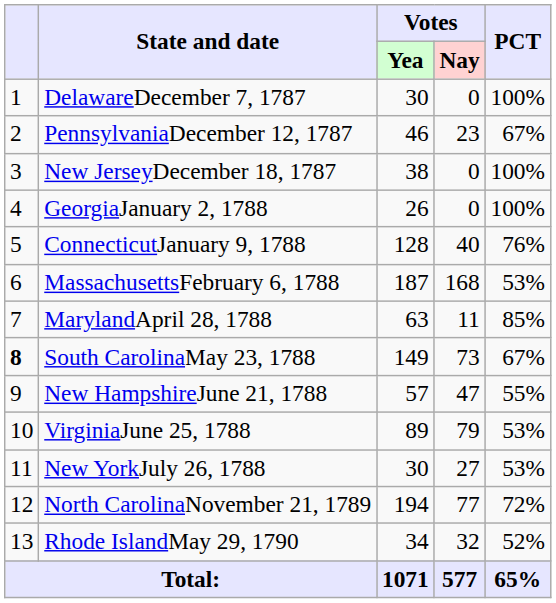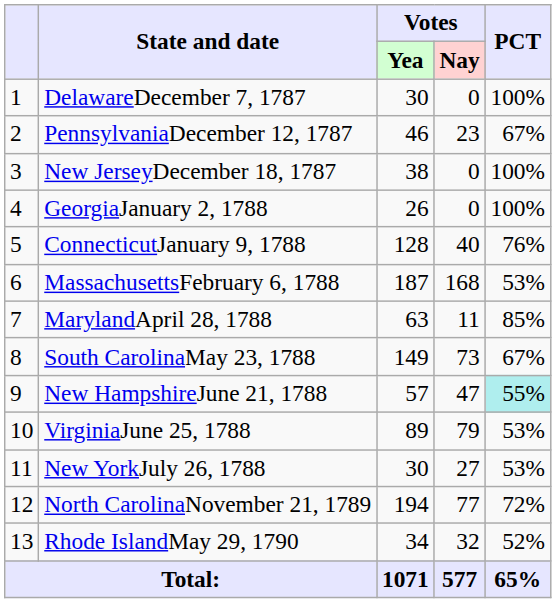(16, 356) bold -> (16, 356) normal
(524, 393) no background -> (524, 393) paleturquoise background
